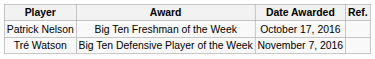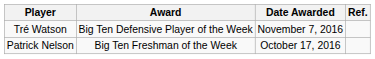rows swapped: (40, 29) <-> (40, 45)
